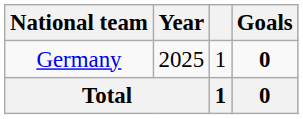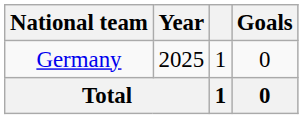(265, 58) bold -> (265, 58) normal
